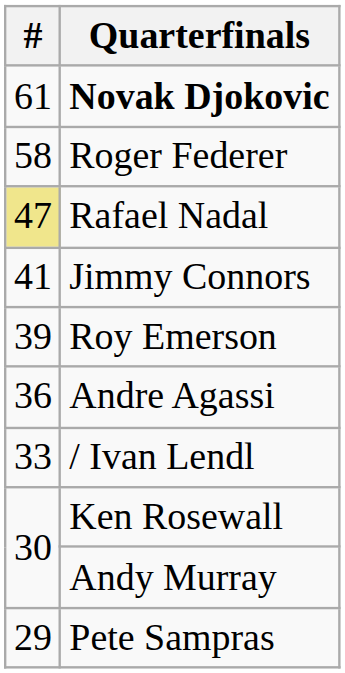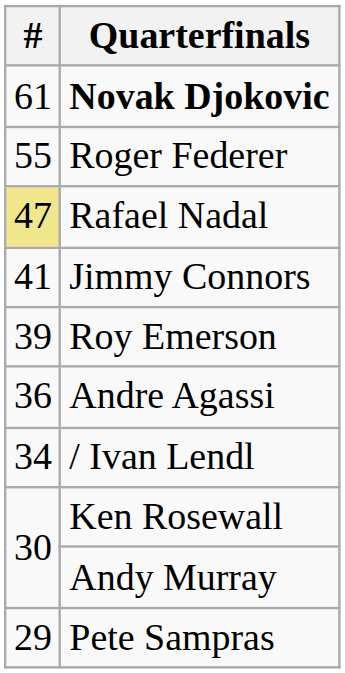(33, 155) 58 -> (33, 155) 55
(33, 456) 33 -> (33, 456) 34
